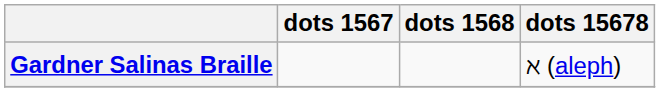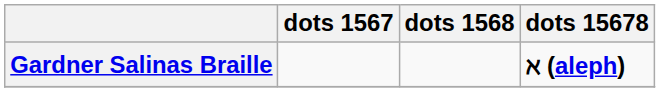(573, 65) normal -> (575, 65) bold
